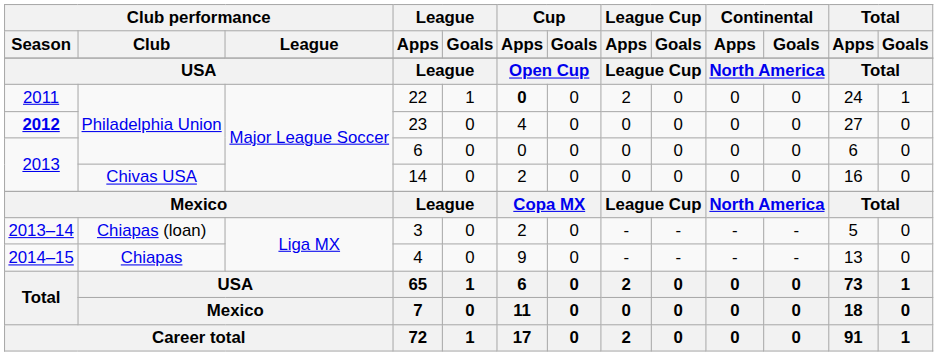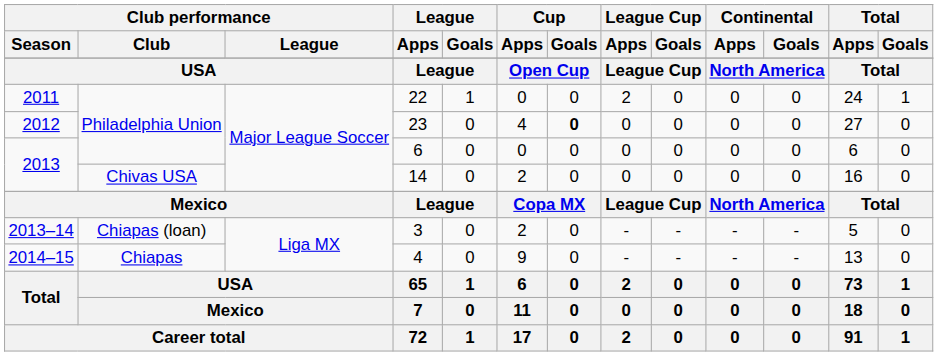(522, 97) bold -> (522, 97) normal
(41, 124) bold -> (41, 124) normal
(574, 124) normal -> (574, 124) bold
